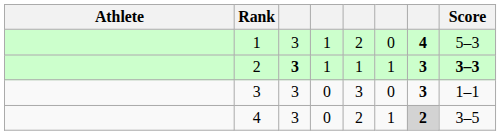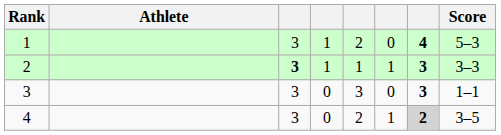columns swapped: (257, 17) <-> (120, 17)
(467, 67) bold -> (467, 67) normal
